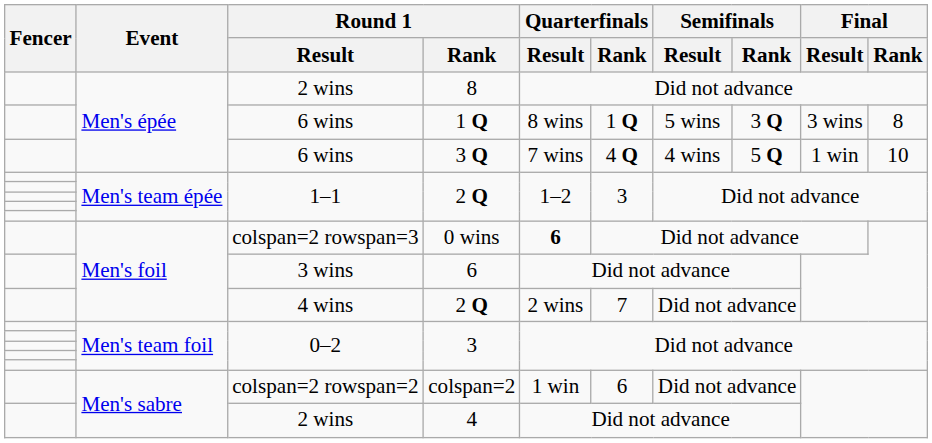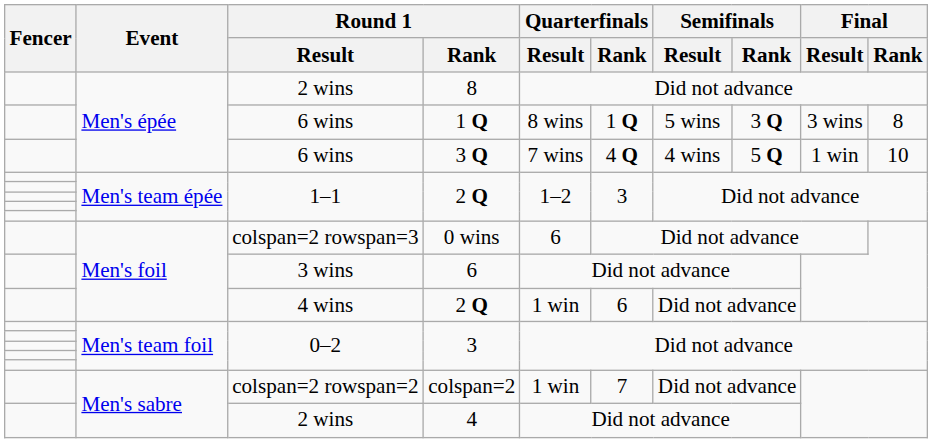(555, 237) bold -> (555, 237) normal
(555, 304) 2 wins -> (555, 304) 1 win
(622, 304) 7 -> (622, 304) 6
(622, 386) 6 -> (622, 386) 7
